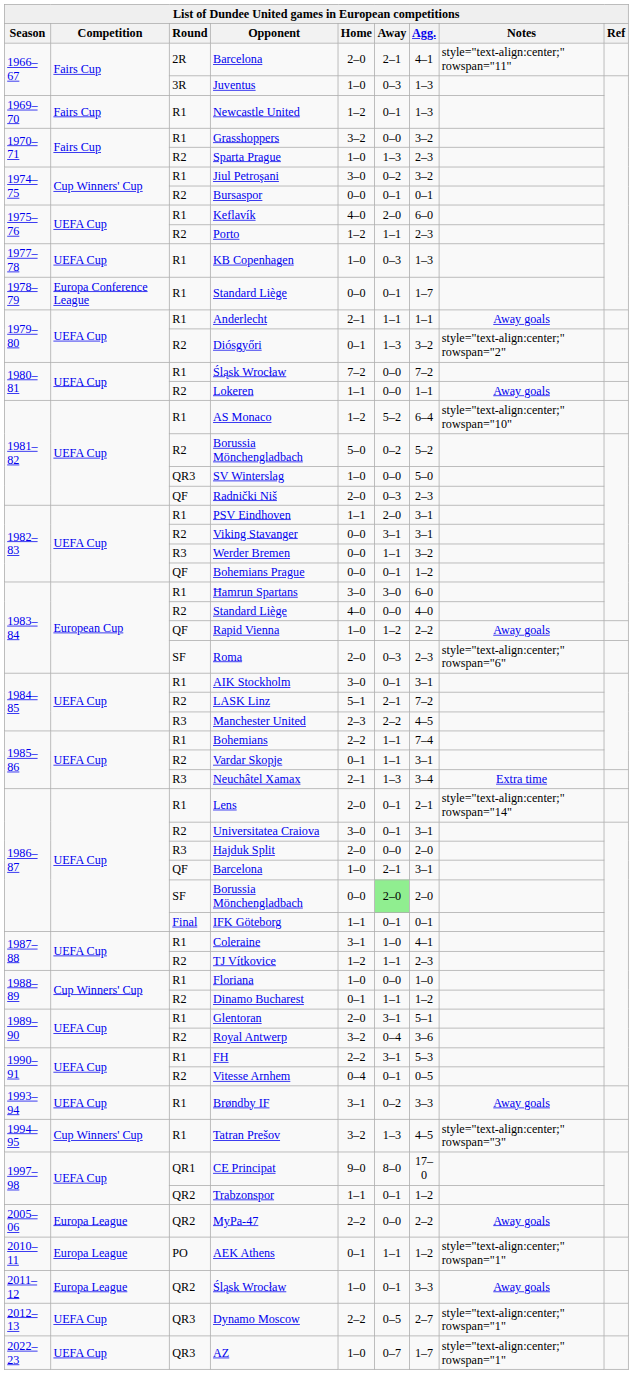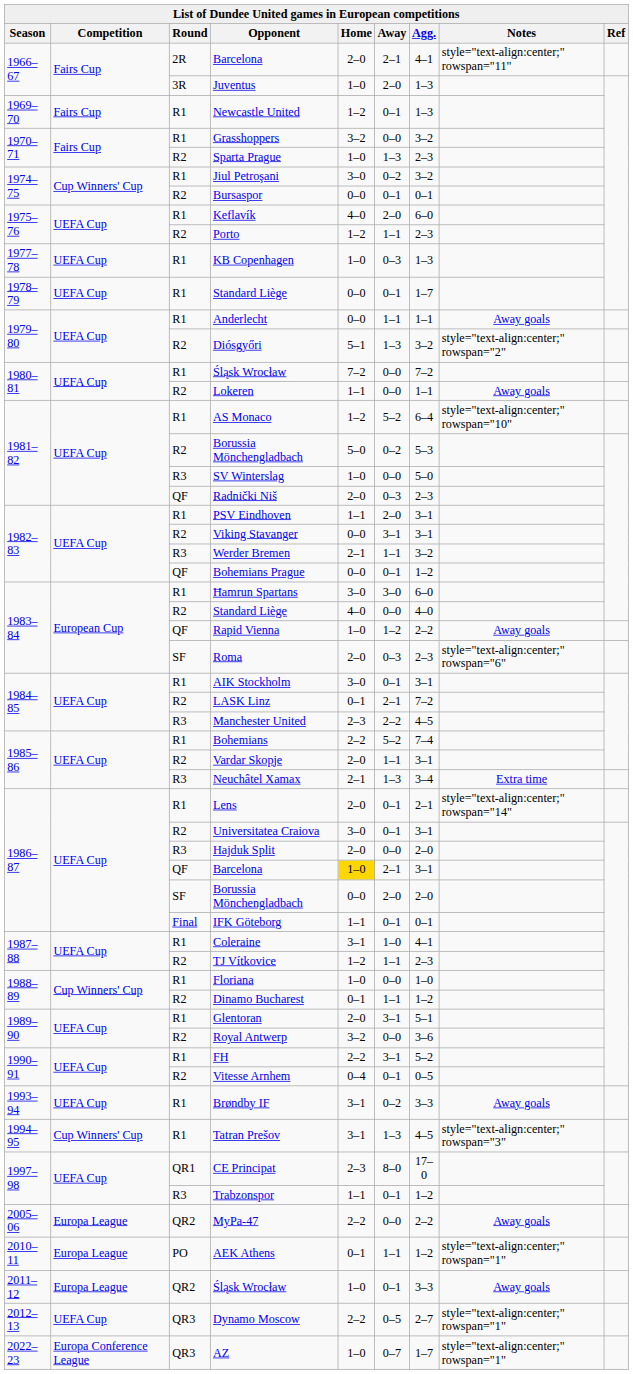(392, 85) 0–3 -> (392, 85) 2–0
(100, 293) Europa Conference League -> (80, 293) UEFA Cup
(356, 319) 2–1 -> (356, 319) 0–0
(356, 345) 0–1 -> (356, 345) 5–1
(424, 450) 5–2 -> (424, 450) 5–3
(184, 476) QR3 -> (179, 476) R3
(356, 553) 0–0 -> (356, 553) 2–1
(356, 702) 5–1 -> (356, 702) 0–1
(392, 740) 1–1 -> (392, 740) 5–2
(356, 759) 0–1 -> (356, 759) 2–0
(356, 870) no background -> (356, 870) gold background
(392, 896) lightgreen background -> (392, 896) no background
(392, 1038) 0–4 -> (392, 1038) 0–0
(424, 1057) 5–3 -> (424, 1057) 5–2
(356, 1135) 3–2 -> (356, 1135) 3–1
(356, 1168) 9–0 -> (356, 1168) 2–3
(184, 1194) QR2 -> (179, 1194) R3
(80, 1352) UEFA Cup -> (100, 1352) Europa Conference League
